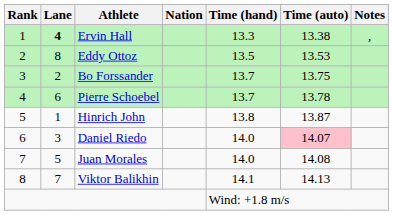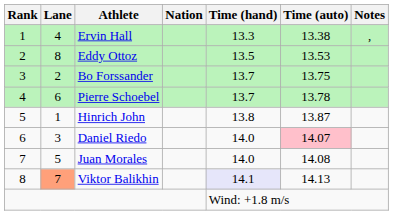(58, 35) bold -> (58, 35) normal
(58, 179) no background -> (58, 179) lightsalmon background
(243, 179) no background -> (243, 179) lavender background
